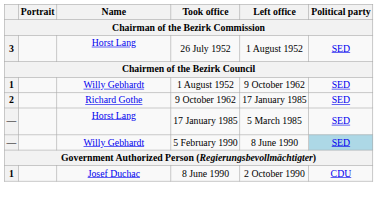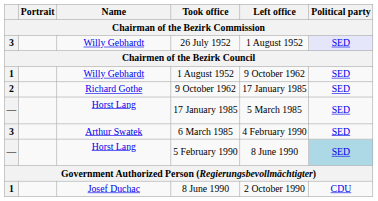(114, 43) Horst Lang -> (114, 43) Willy Gebhardt
(341, 48) no background -> (341, 43) lavender background
+ row: (205, 131)
(114, 142) Willy Gebhardt -> (114, 147) Horst Lang
